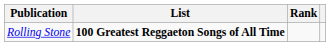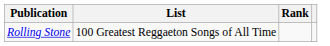(180, 32) bold -> (176, 32) normal
